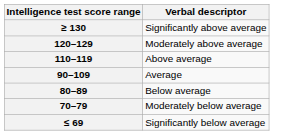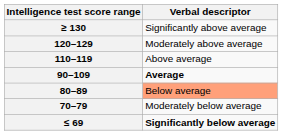(164, 75) normal -> (165, 75) bold
(178, 91) no background -> (178, 91) lightsalmon background
(205, 122) normal -> (210, 122) bold
